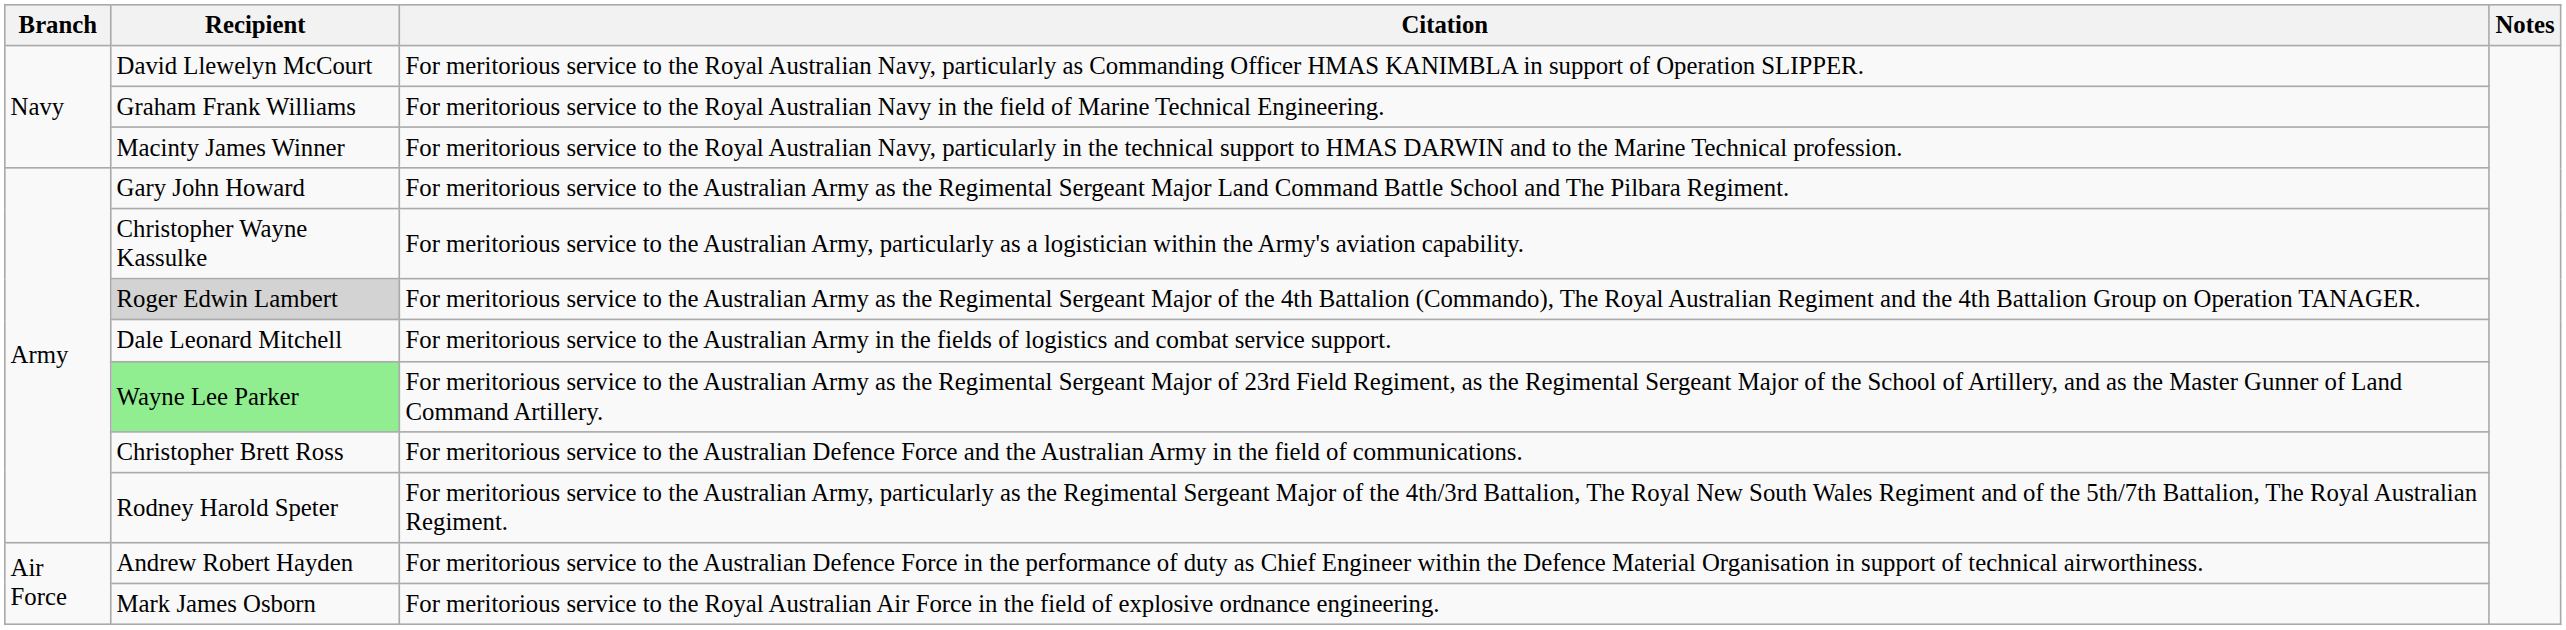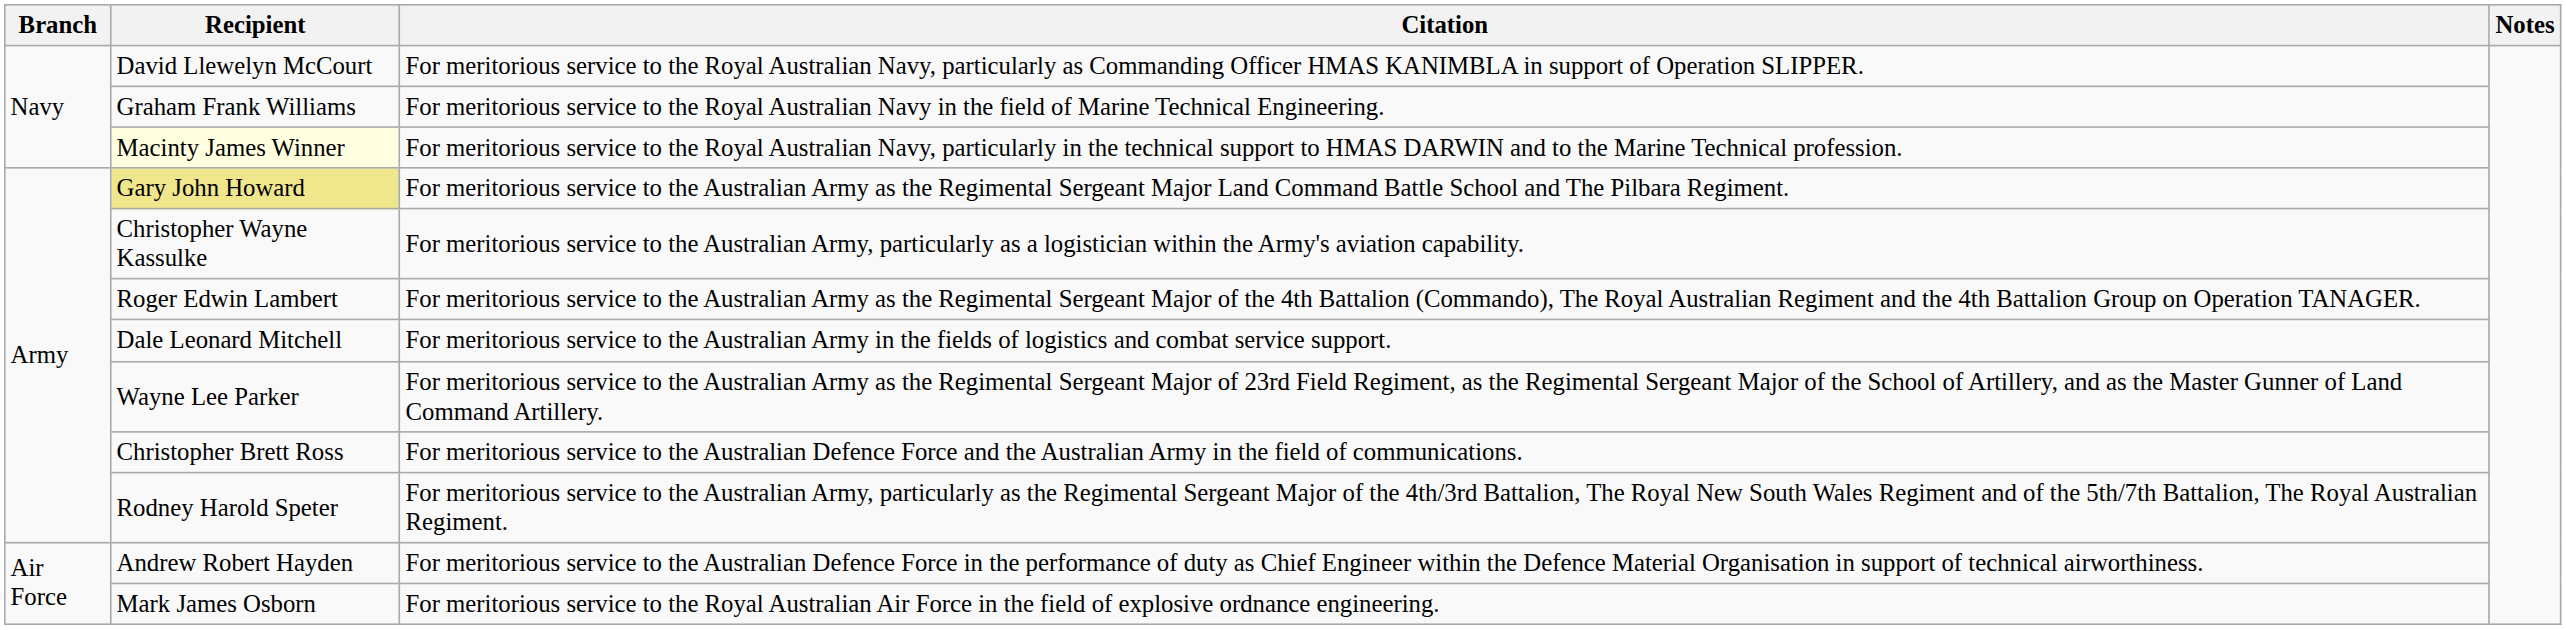(231, 147) no background -> (231, 147) lightyellow background
(211, 188) no background -> (211, 188) khaki background
(227, 299) lightgrey background -> (227, 299) no background
(208, 395) lightgreen background -> (208, 395) no background
